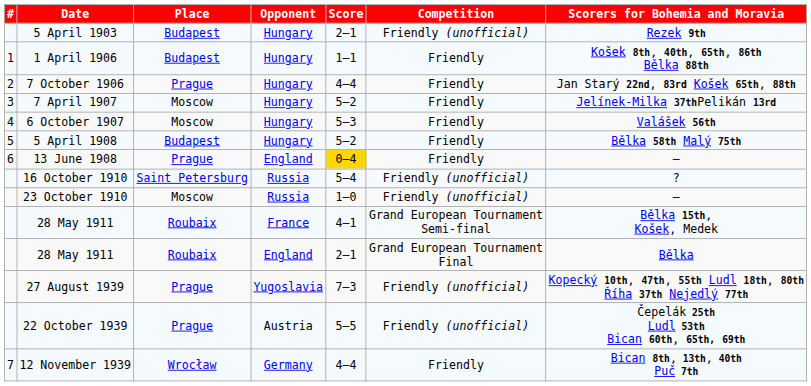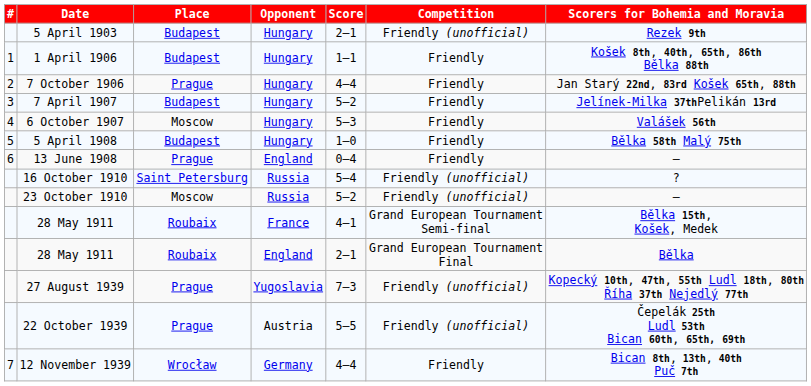(192, 103) Moscow -> (192, 103) Budapest
(346, 140) 5–2 -> (346, 140) 1–0
(346, 159) gold background -> (346, 159) no background
(346, 197) 1–0 -> (346, 197) 5–2
